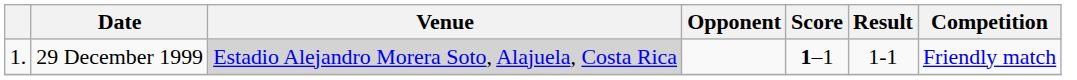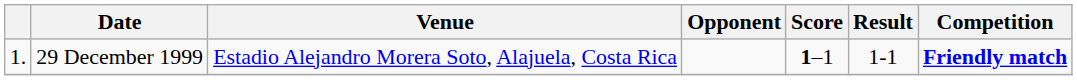(445, 56) lightgrey background -> (445, 56) no background
(990, 56) normal -> (995, 56) bold
